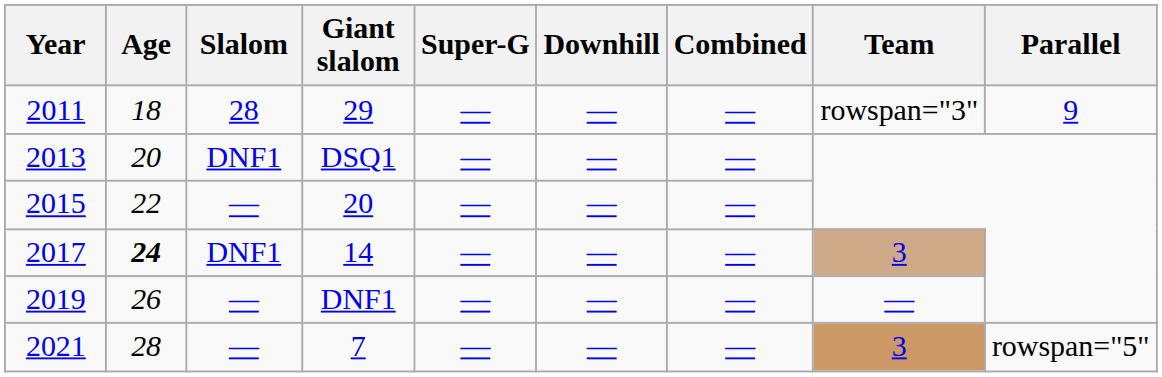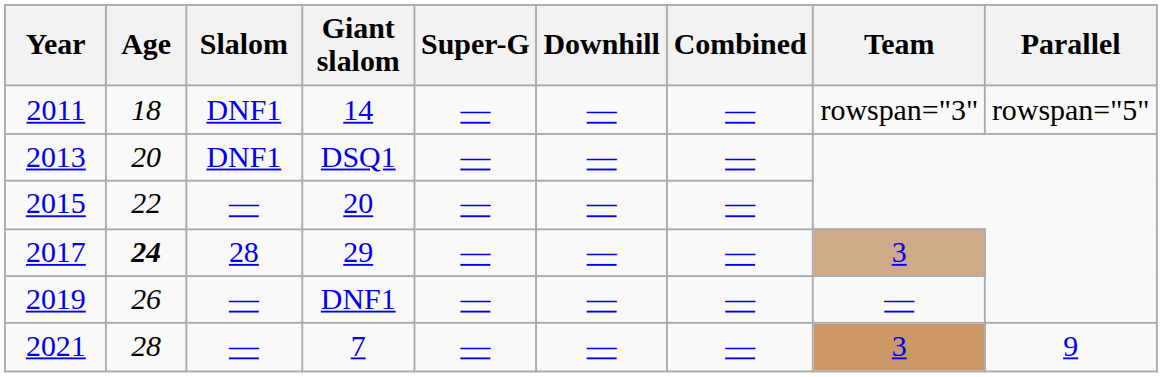(244, 109) 28 -> (244, 109) DNF1
(358, 109) 29 -> (358, 109) 14
(1071, 109) 9 -> (1071, 109) rowspan="5"
(244, 251) DNF1 -> (244, 251) 28
(358, 251) 14 -> (358, 251) 29
(1071, 346) rowspan="5" -> (1071, 346) 9
